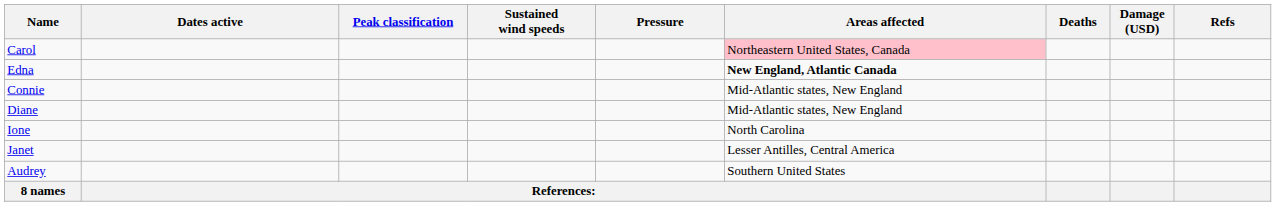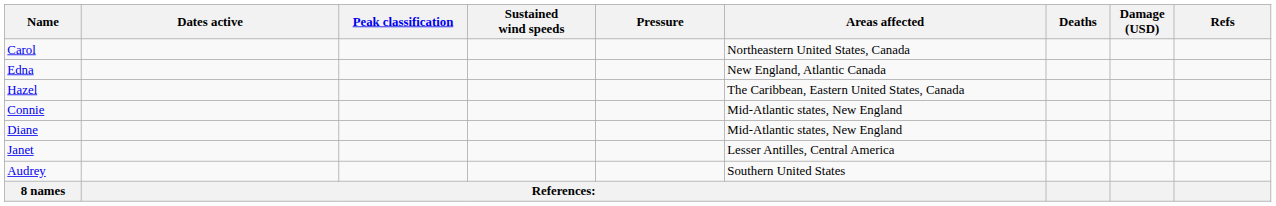(819, 49) pink background -> (819, 49) no background
(812, 69) bold -> (807, 69) normal
+ row: (22, 89)
- row: (19, 130)
